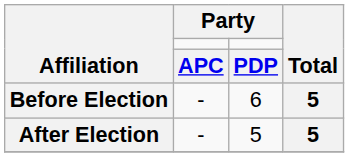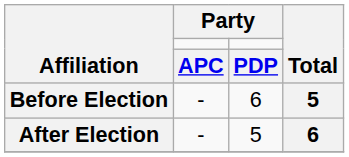(313, 134) 5 -> (313, 134) 6
